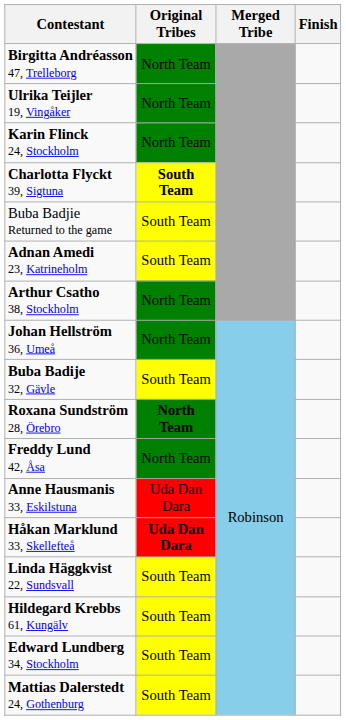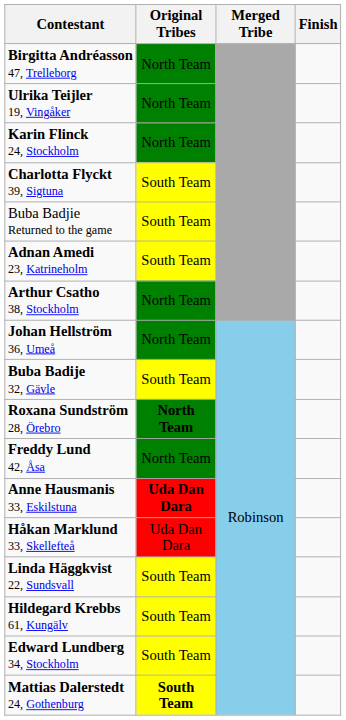(176, 182) bold -> (176, 182) normal
(176, 497) normal -> (176, 497) bold
(176, 537) bold -> (176, 537) normal
(176, 695) normal -> (176, 695) bold
